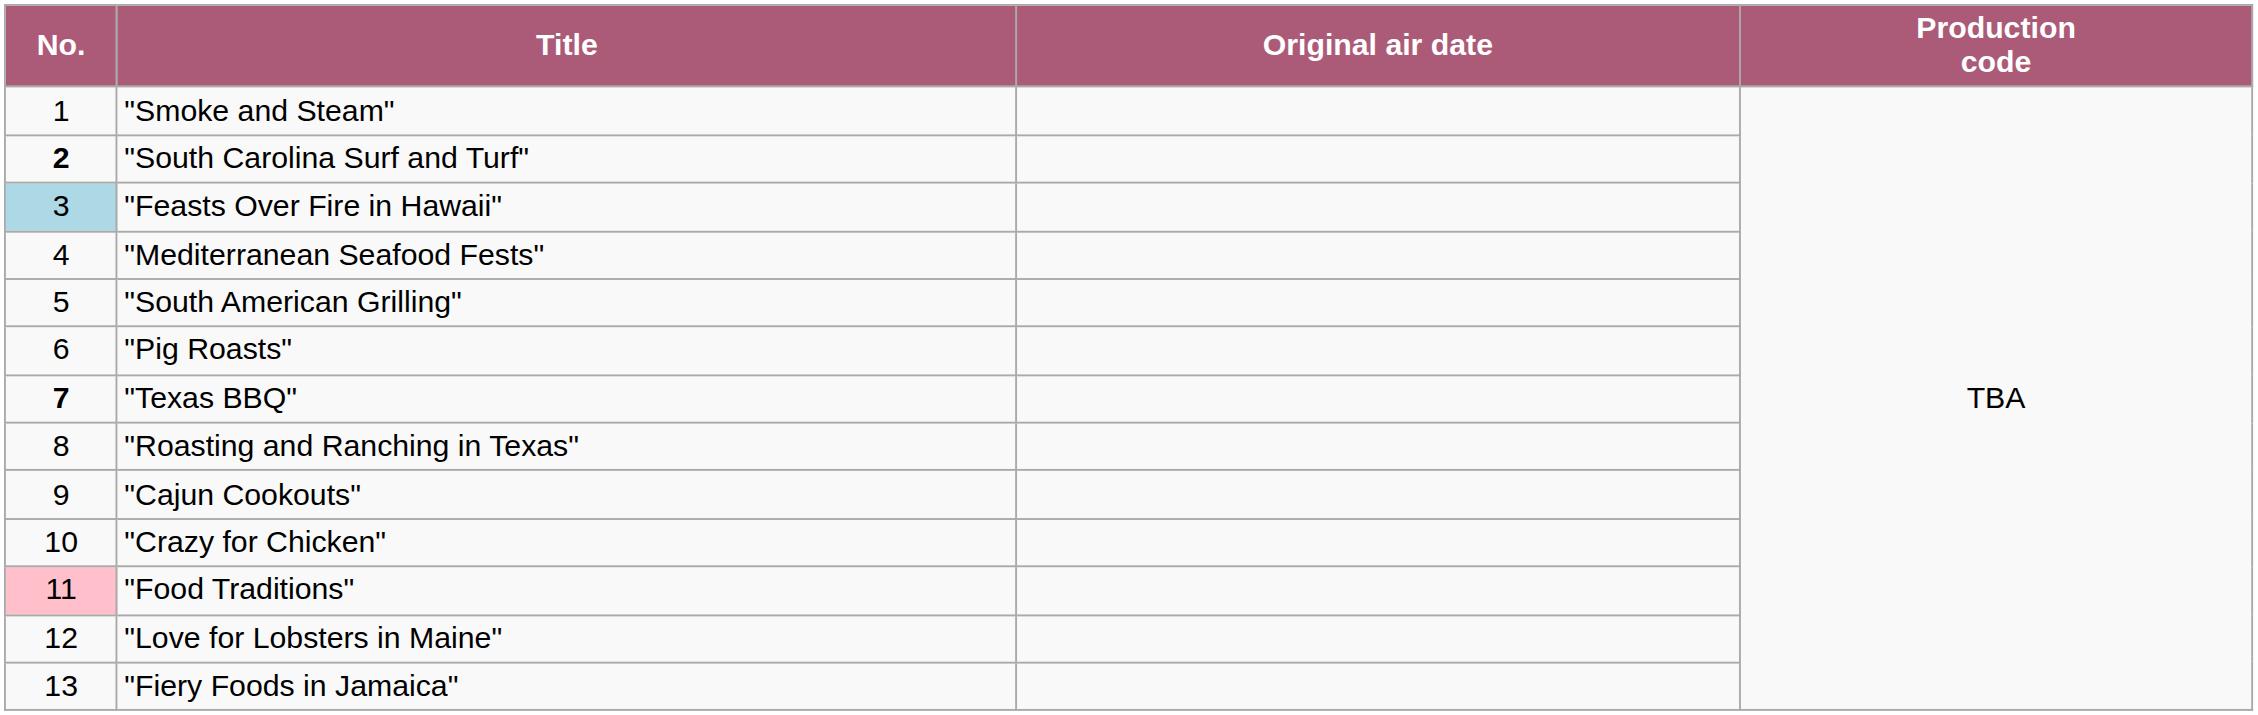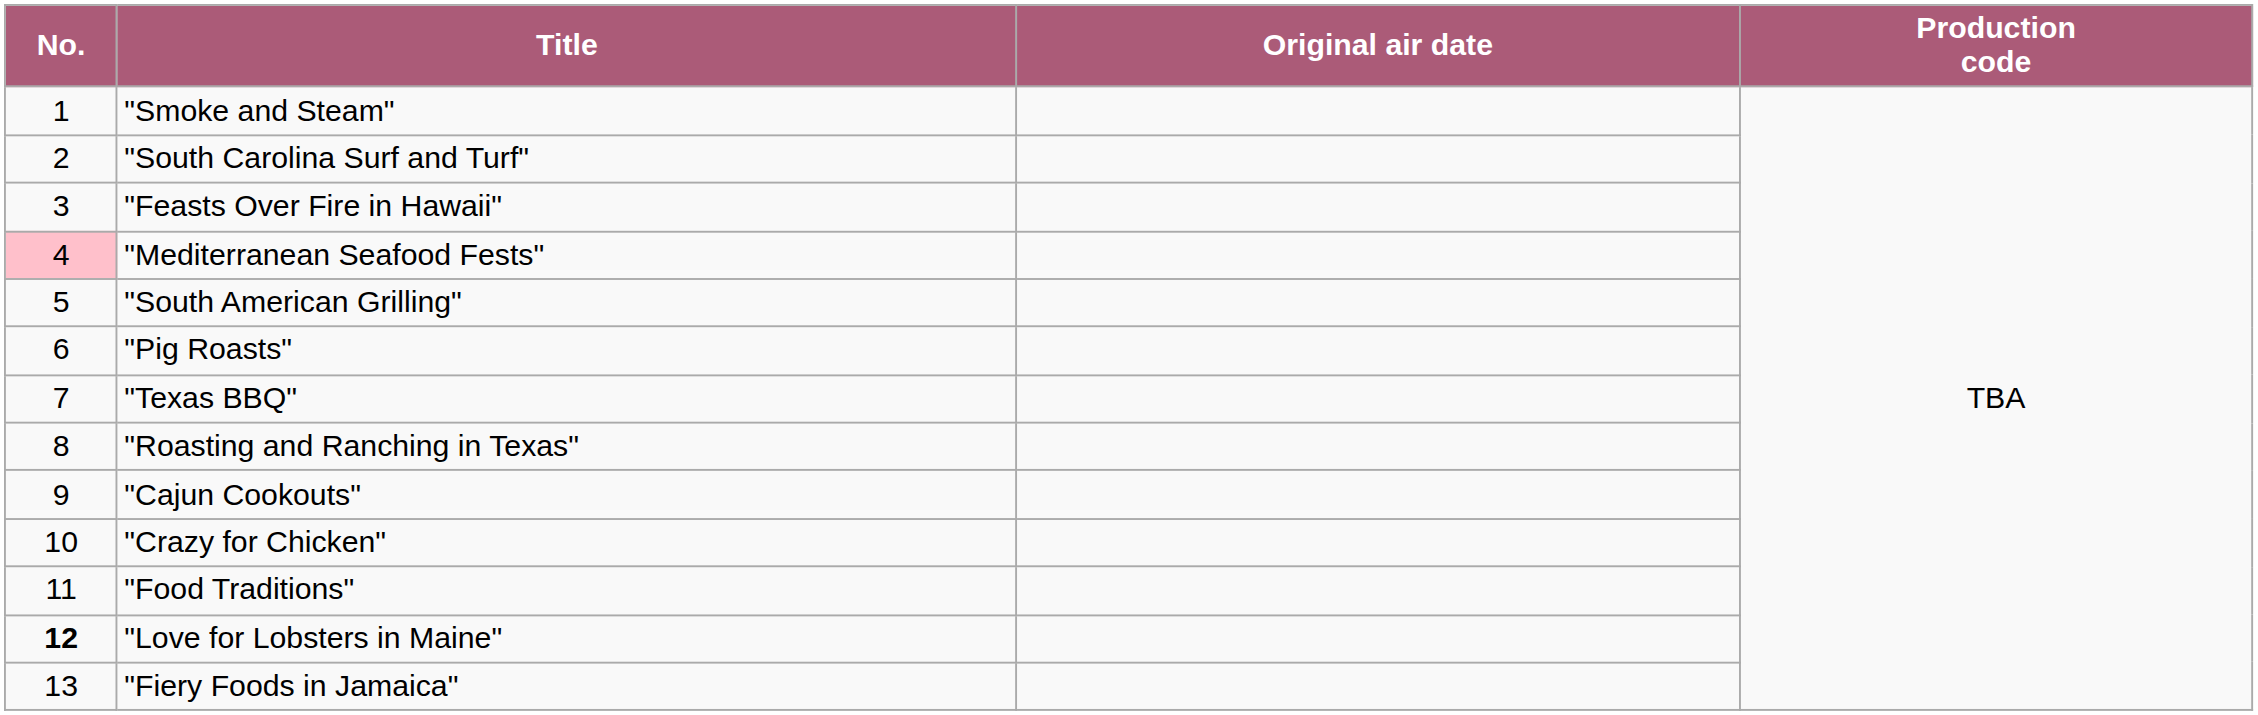(61, 158) bold -> (61, 158) normal
(61, 206) lightblue background -> (61, 206) no background
(61, 254) no background -> (61, 254) pink background
(61, 398) bold -> (61, 398) normal
(61, 590) pink background -> (61, 590) no background
(61, 638) normal -> (61, 638) bold
